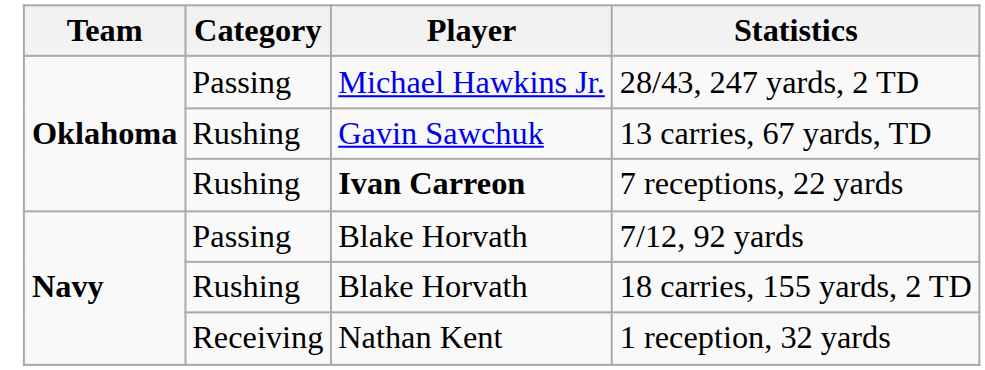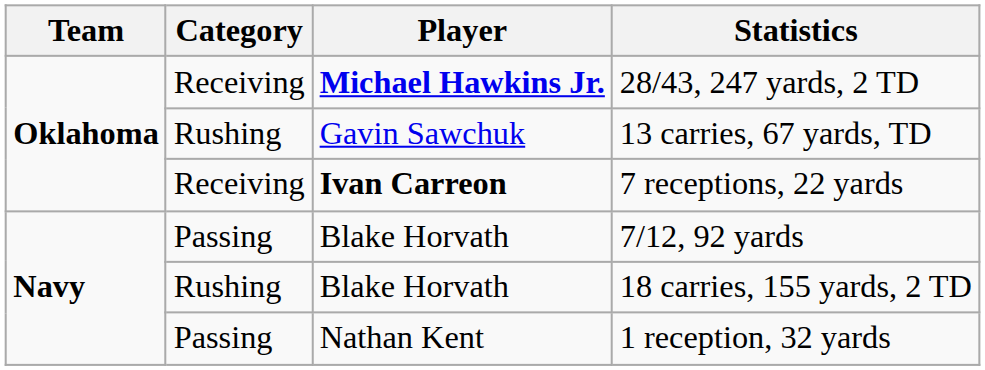(242, 81) Passing -> (239, 81) Receiving
(472, 81) normal -> (462, 81) bold
(246, 184) Rushing -> (239, 184) Receiving
(258, 337) Receiving -> (223, 337) Passing
